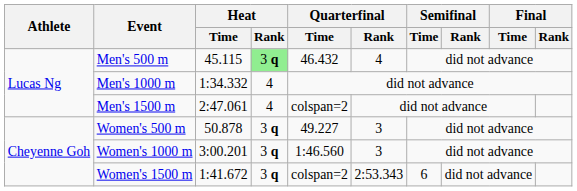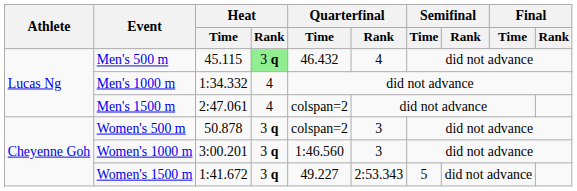(319, 129) 49.227 -> (319, 129) colspan=2
(319, 174) colspan=2 -> (319, 174) 49.227
(424, 174) 6 -> (424, 174) 5
